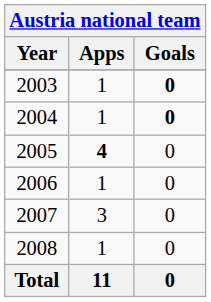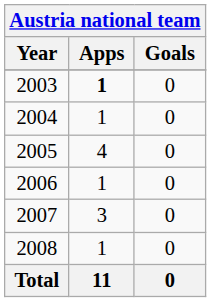(102, 85) normal -> (102, 85) bold
(170, 85) bold -> (170, 85) normal
(170, 118) bold -> (170, 118) normal
(102, 150) bold -> (102, 150) normal
